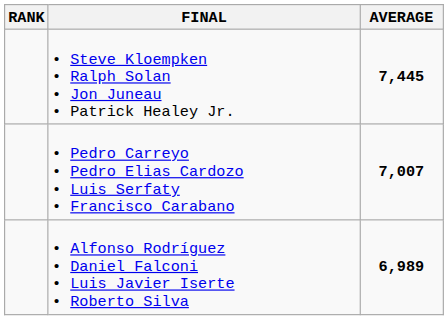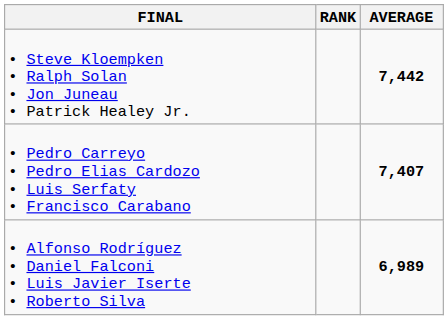columns swapped: (26, 17) <-> (204, 17)
(401, 77) 7,445 -> (401, 77) 7,442
(401, 172) 7,007 -> (401, 172) 7,407
